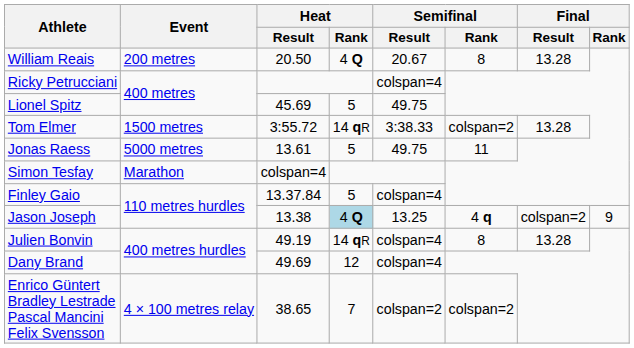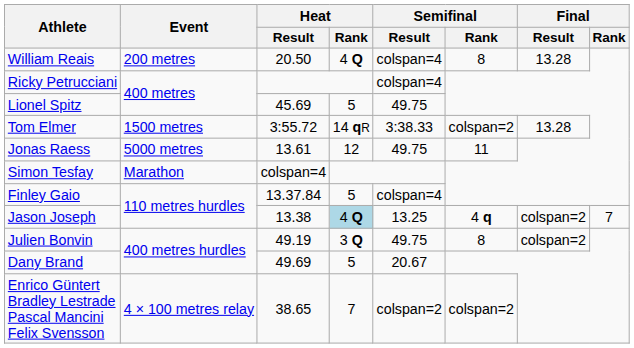(409, 60) 20.67 -> (409, 60) colspan=4
(351, 150) 5 -> (351, 150) 12
(609, 218) 9 -> (609, 218) 7
(351, 240) 14 qR -> (351, 240) 3 Q
(409, 240) colspan=4 -> (409, 240) 49.75
(553, 240) 13.28 -> (553, 240) colspan=2
(351, 263) 12 -> (351, 263) 5
(409, 263) colspan=4 -> (409, 263) 20.67
